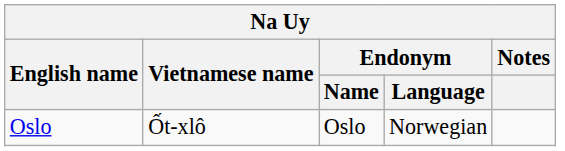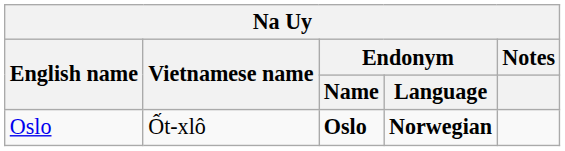(345, 127) normal -> (345, 127) bold
(438, 127) normal -> (441, 127) bold
